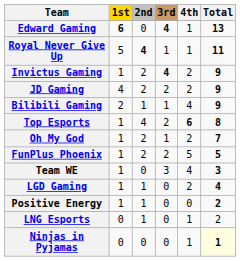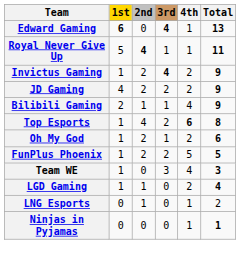(218, 138) 7 -> (218, 138) 6
- row: (57, 204)
(218, 242) lightyellow background -> (218, 226) no background
